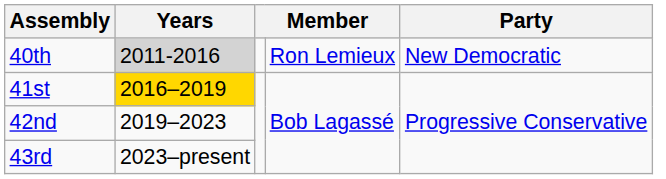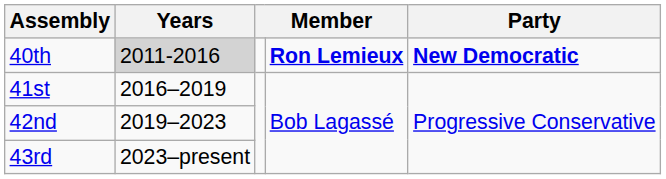(332, 55) normal -> (337, 55) bold
(483, 55) normal -> (496, 55) bold
(173, 88) gold background -> (173, 88) no background
